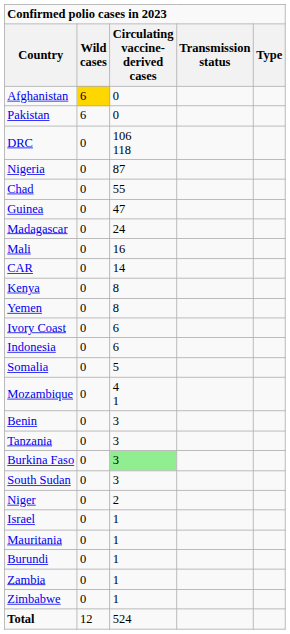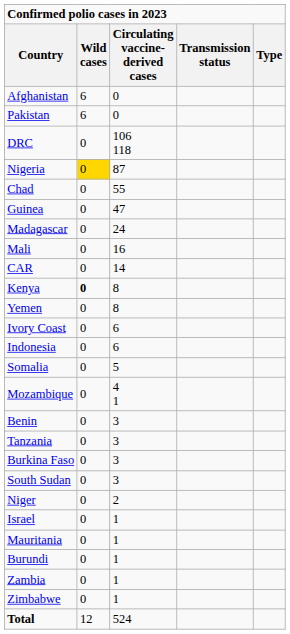(83, 96) gold background -> (83, 96) no background
(83, 169) no background -> (83, 169) gold background
(83, 288) normal -> (83, 288) bold
(116, 460) lightgreen background -> (116, 460) no background
